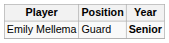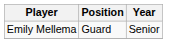(145, 30) bold -> (144, 30) normal
